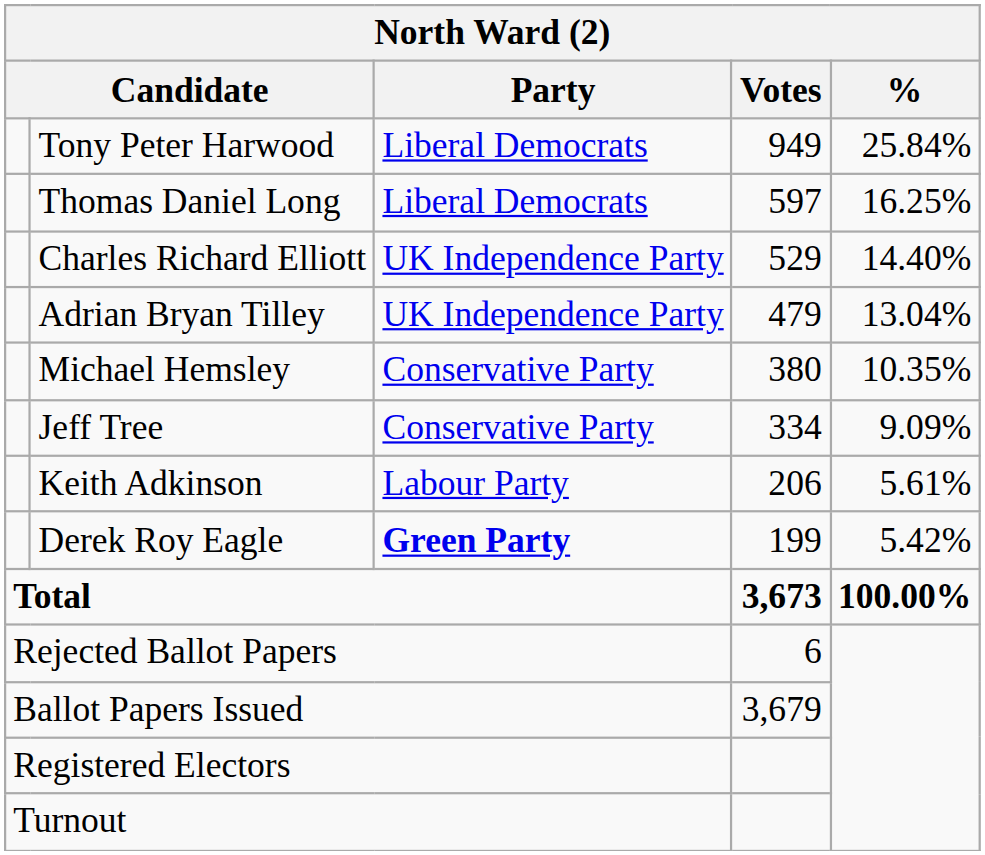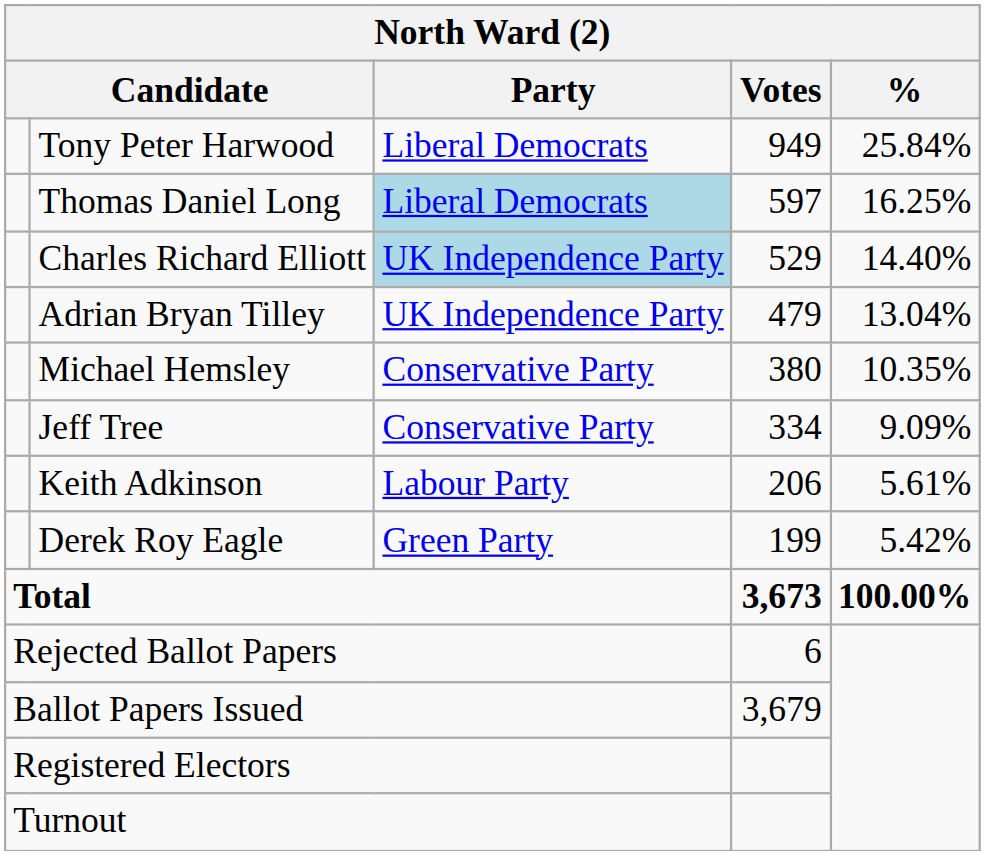(515, 201) no background -> (515, 201) lightblue background
(553, 257) no background -> (553, 257) lightblue background
(476, 539) bold -> (468, 539) normal
